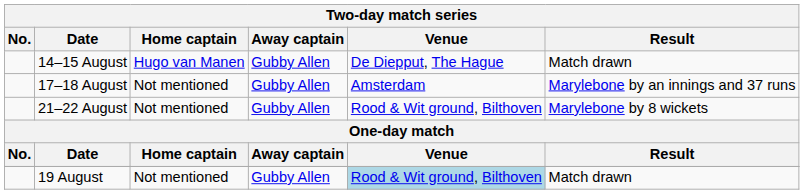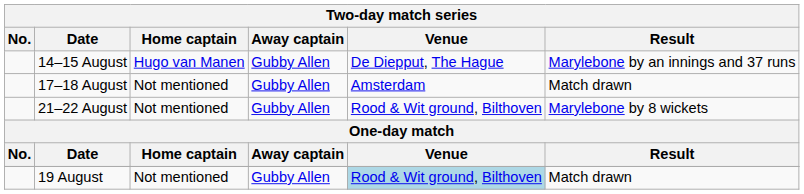(590, 62) Match drawn -> (672, 62) Marylebone by an innings and 37 runs
(672, 85) Marylebone by an innings and 37 runs -> (590, 85) Match drawn
